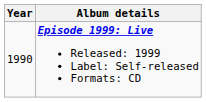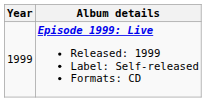(20, 60) 1990 -> (20, 60) 1999
